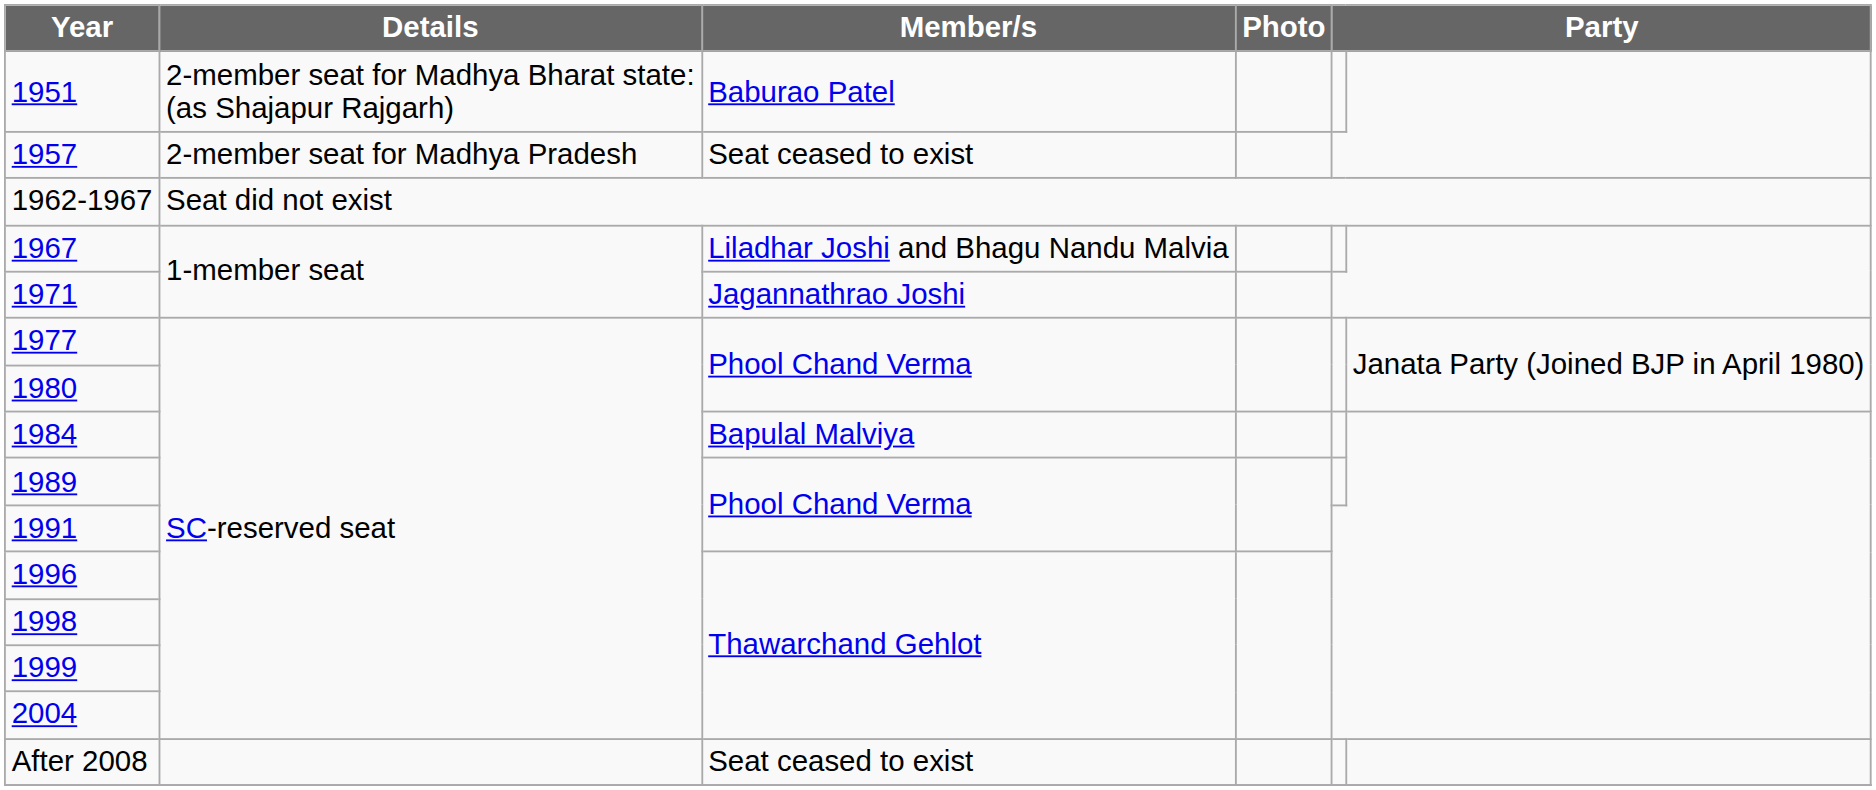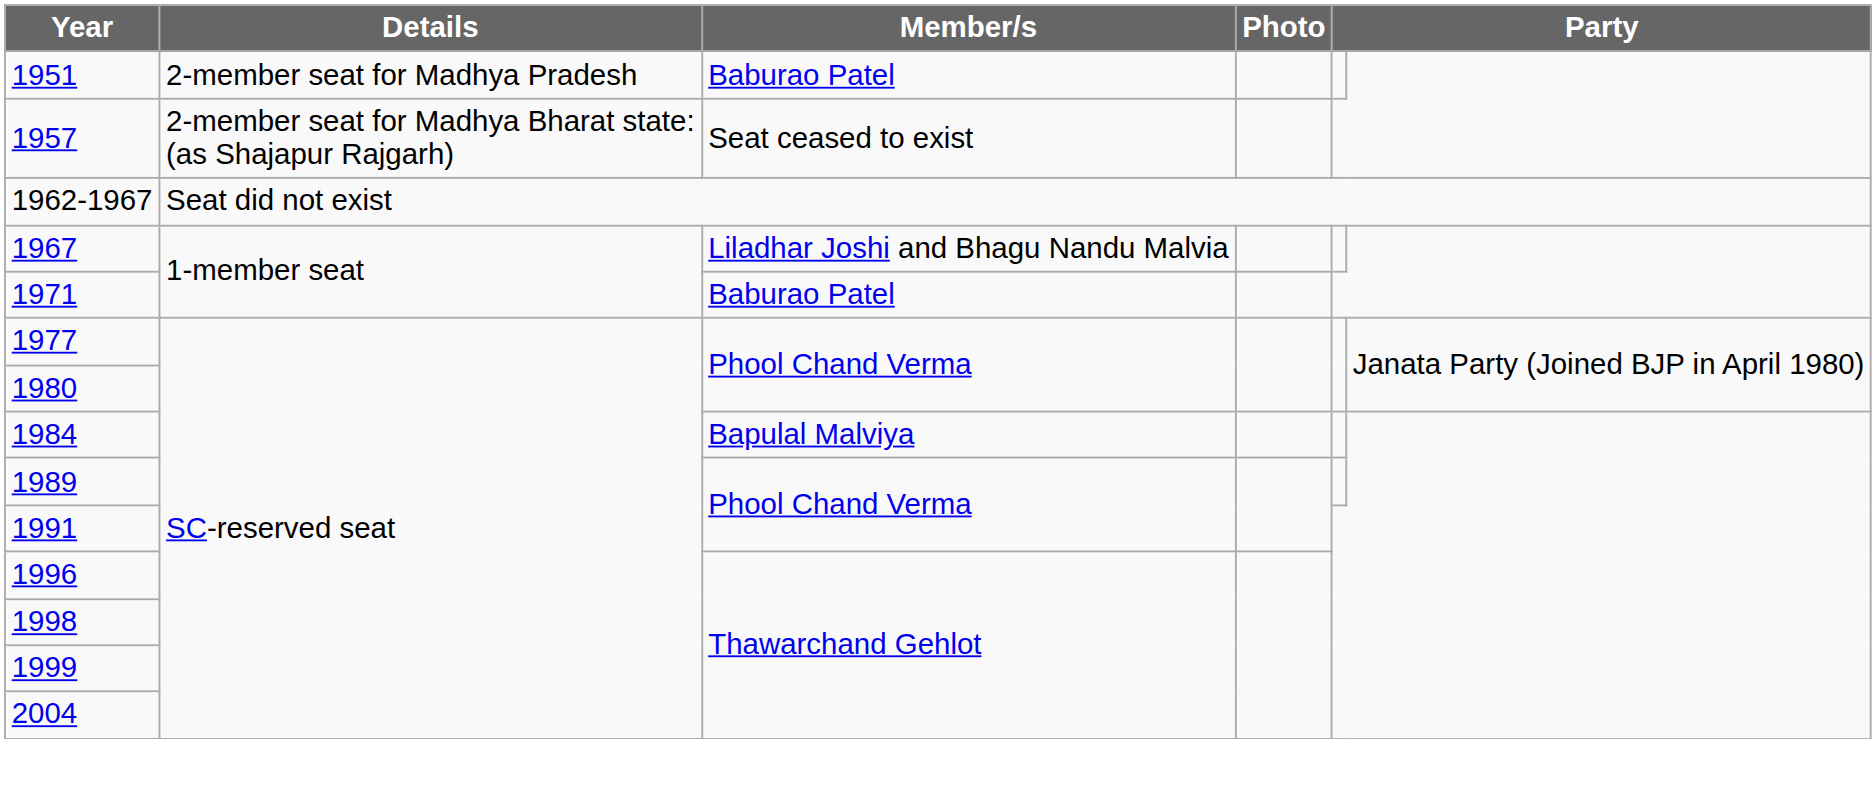(430, 91) 2-member seat for Madhya Bharat state: (as Shajapur Rajgarh) -> (402, 74) 2-member seat for Madhya Pradesh
(402, 154) 2-member seat for Madhya Pradesh -> (430, 137) 2-member seat for Madhya Bharat state: (as Shajapur Rajgarh)
(837, 294) Jagannathrao Joshi -> (801, 294) Baburao Patel
- row: (80, 761)
